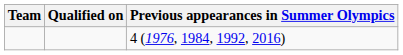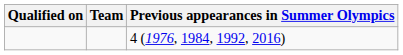columns swapped: (24, 15) <-> (86, 15)
